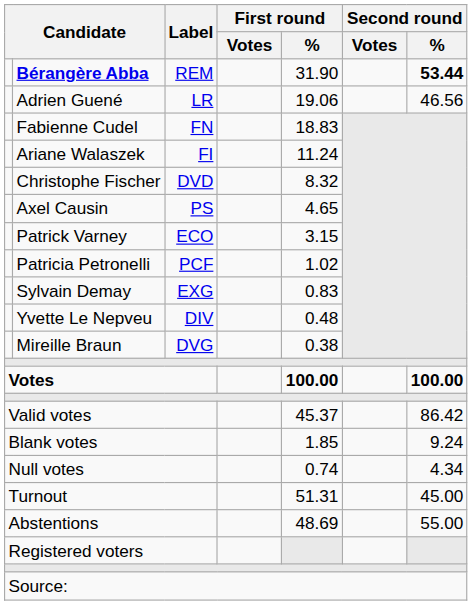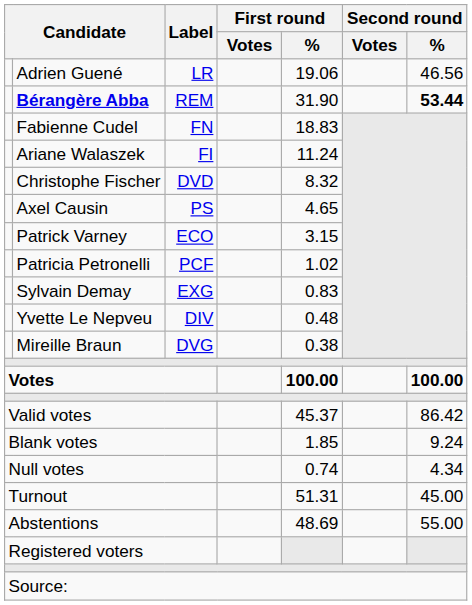rows swapped: (83, 73) <-> (69, 100)
